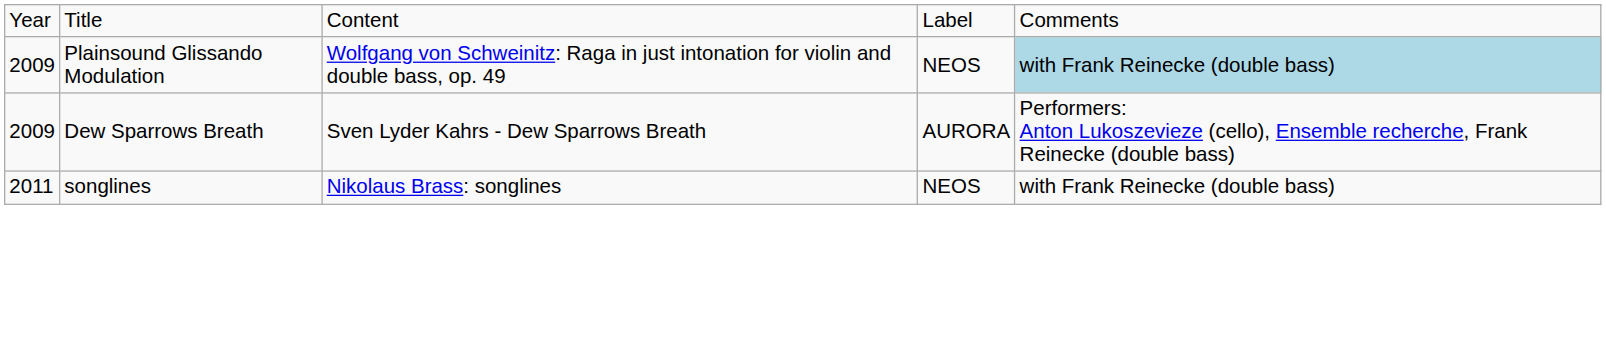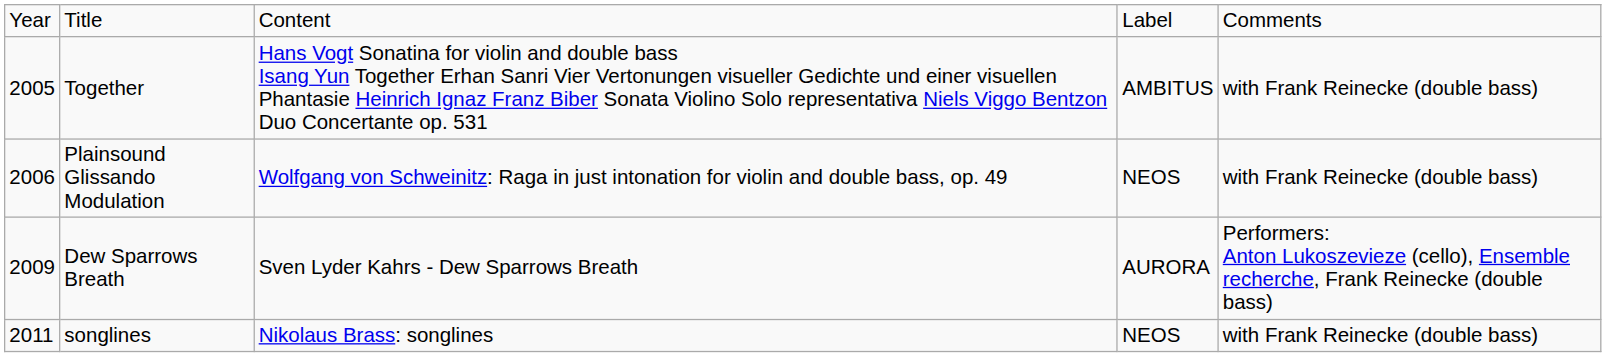+ row: (104, 87)
(32, 64) 2009 -> (32, 177) 2006
(1177, 64) lightblue background -> (1380, 177) no background
